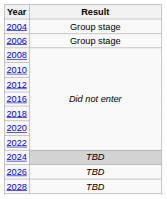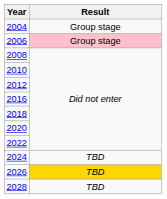(95, 41) no background -> (95, 41) pink background
(95, 158) lightgrey background -> (95, 158) no background
(95, 172) no background -> (95, 172) gold background
